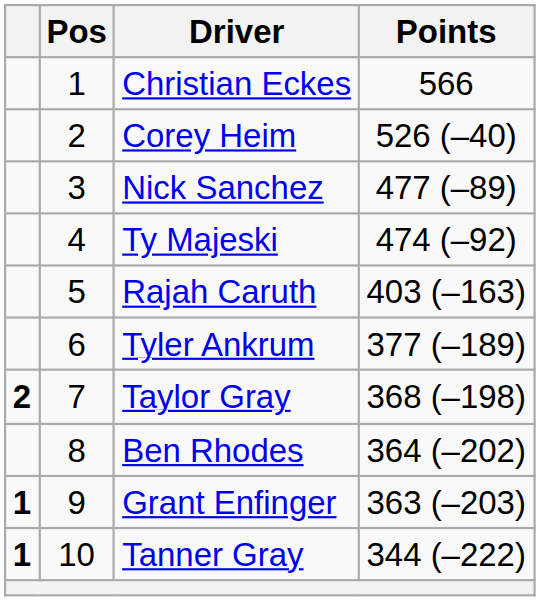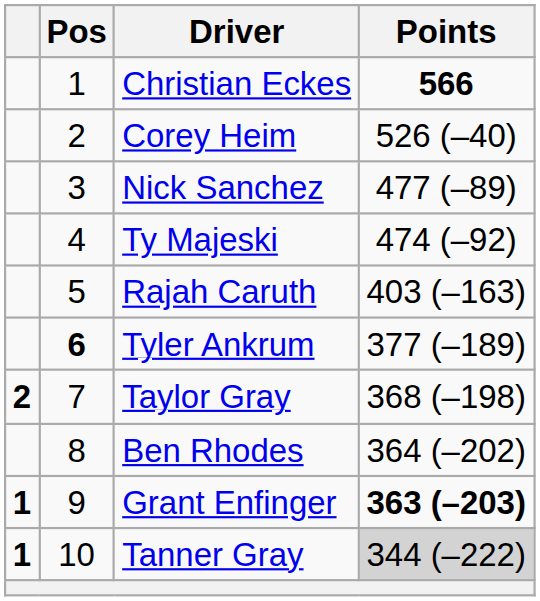(446, 84) normal -> (446, 84) bold
(77, 345) normal -> (77, 345) bold
(446, 501) normal -> (446, 501) bold
(446, 554) no background -> (446, 554) lightgrey background
